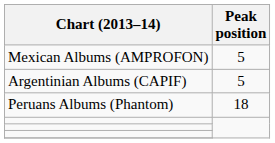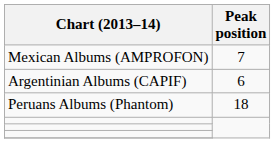(241, 57) 5 -> (241, 57) 7
(241, 81) 5 -> (241, 81) 6
